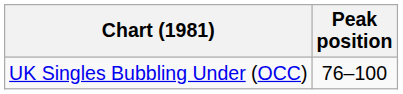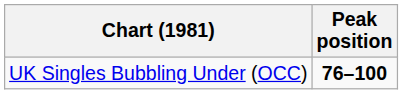(354, 72) normal -> (354, 72) bold
